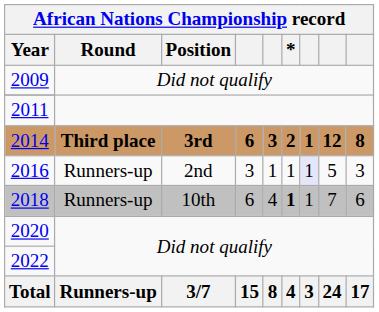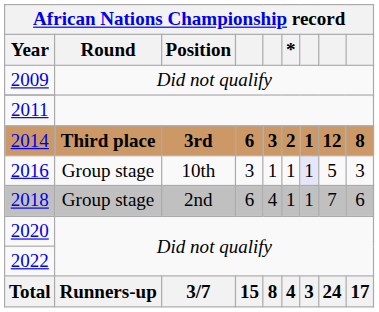(108, 170) Runners-up -> (108, 170) Group stage
(198, 170) 2nd -> (198, 170) 10th
(108, 200) Runners-up -> (108, 200) Group stage
(198, 200) 10th -> (198, 200) 2nd
(291, 200) bold -> (291, 200) normal
